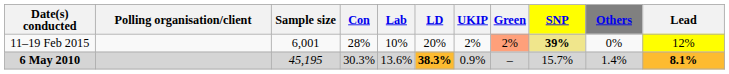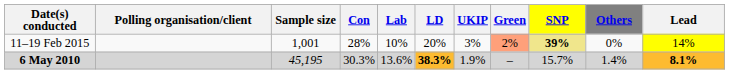(306, 43) 6,001 -> (306, 43) 1,001
(473, 43) 2% -> (473, 43) 3%
(683, 43) 12% -> (683, 43) 14%
(473, 61) 0.9% -> (473, 61) 1.9%
